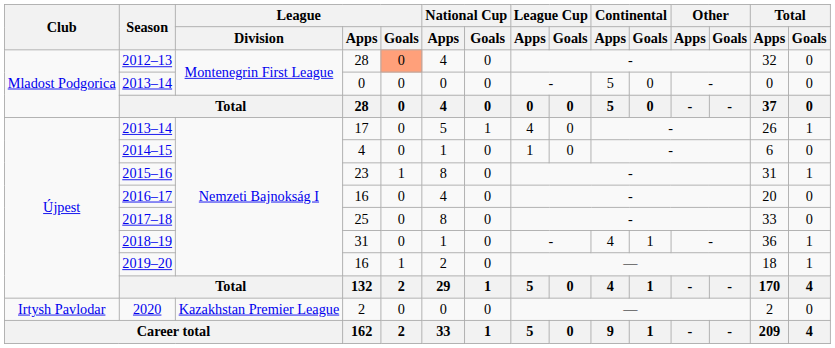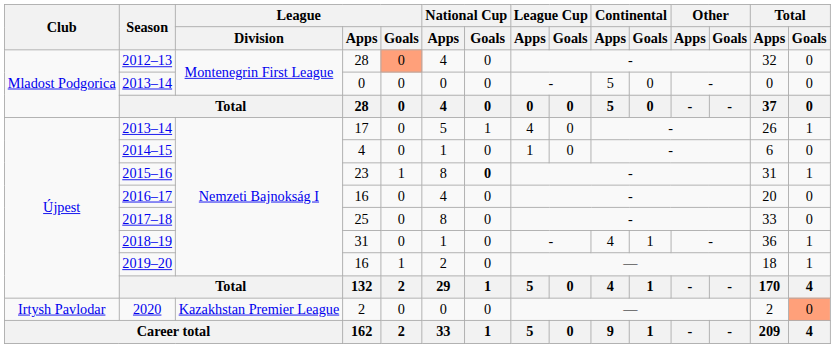(488, 173) normal -> (488, 173) bold
(809, 309) no background -> (809, 309) lightsalmon background
